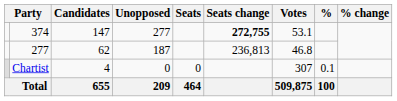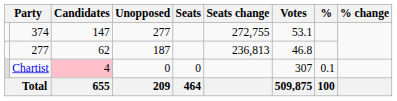(251, 31) bold -> (251, 31) normal
(107, 68) no background -> (107, 68) pink background
